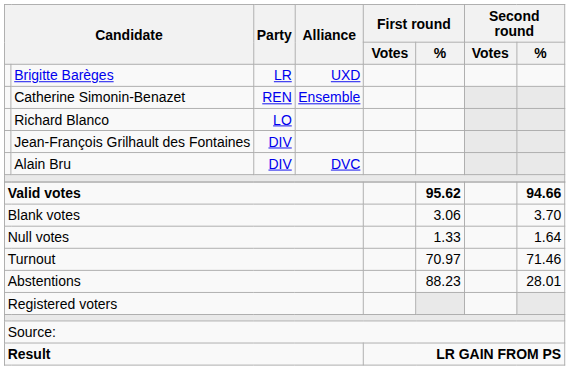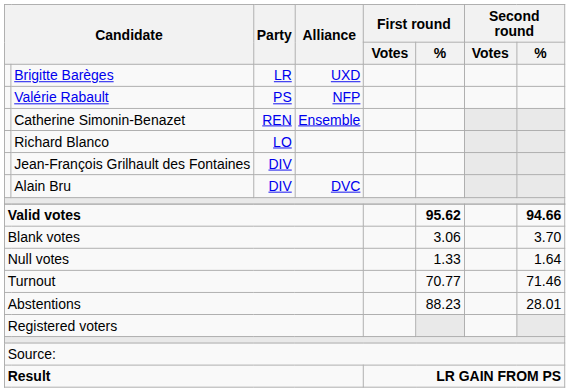+ row: (61, 98)
(443, 259) 70.97 -> (443, 281) 70.77
